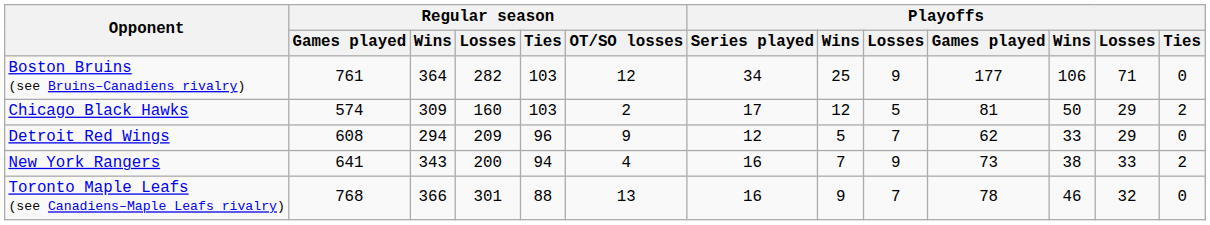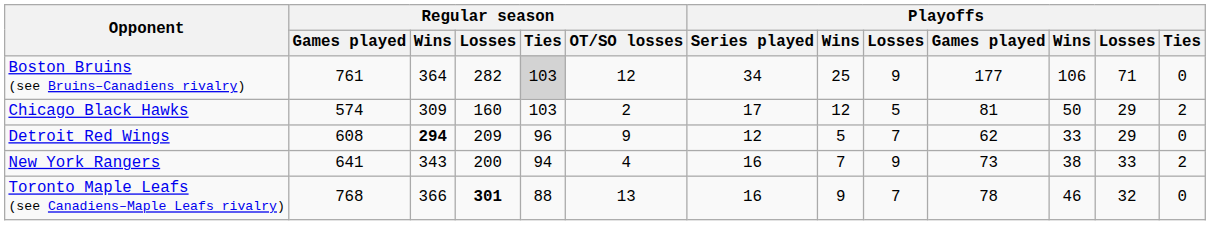(543, 78) no background -> (543, 78) lightgrey background
(433, 138) normal -> (433, 138) bold
(488, 198) normal -> (488, 198) bold
